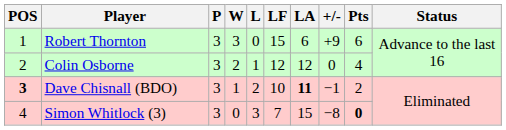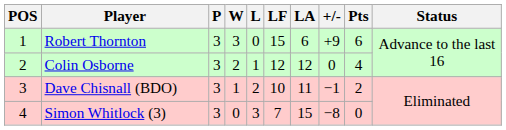(23, 88) bold -> (23, 88) normal
(305, 88) bold -> (305, 88) normal
(358, 112) bold -> (358, 112) normal
